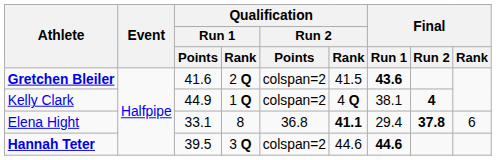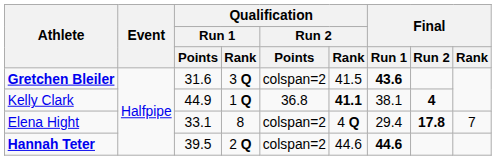(198, 79) 41.6 -> (198, 79) 31.6
(240, 79) 2 Q -> (240, 79) 3 Q
(294, 101) colspan=2 -> (294, 101) 36.8
(348, 101) 4 Q -> (348, 101) 41.1
(294, 123) 36.8 -> (294, 123) colspan=2
(348, 123) 41.1 -> (348, 123) 4 Q
(431, 123) 37.8 -> (431, 123) 17.8
(472, 123) 6 -> (472, 123) 7
(240, 144) 3 Q -> (240, 144) 2 Q
